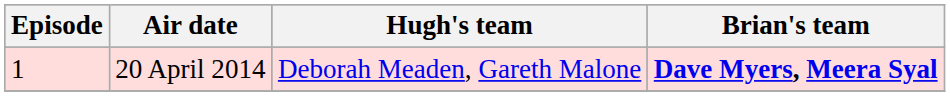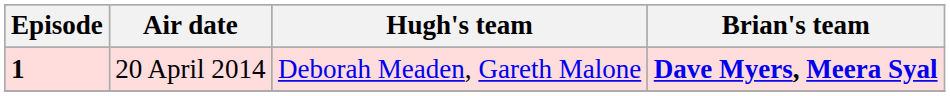(18, 68) normal -> (18, 68) bold
